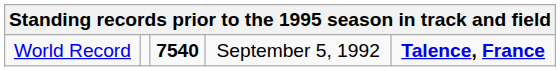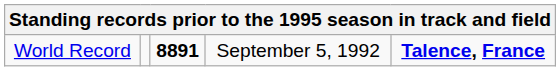(178, 50) 7540 -> (178, 50) 8891
